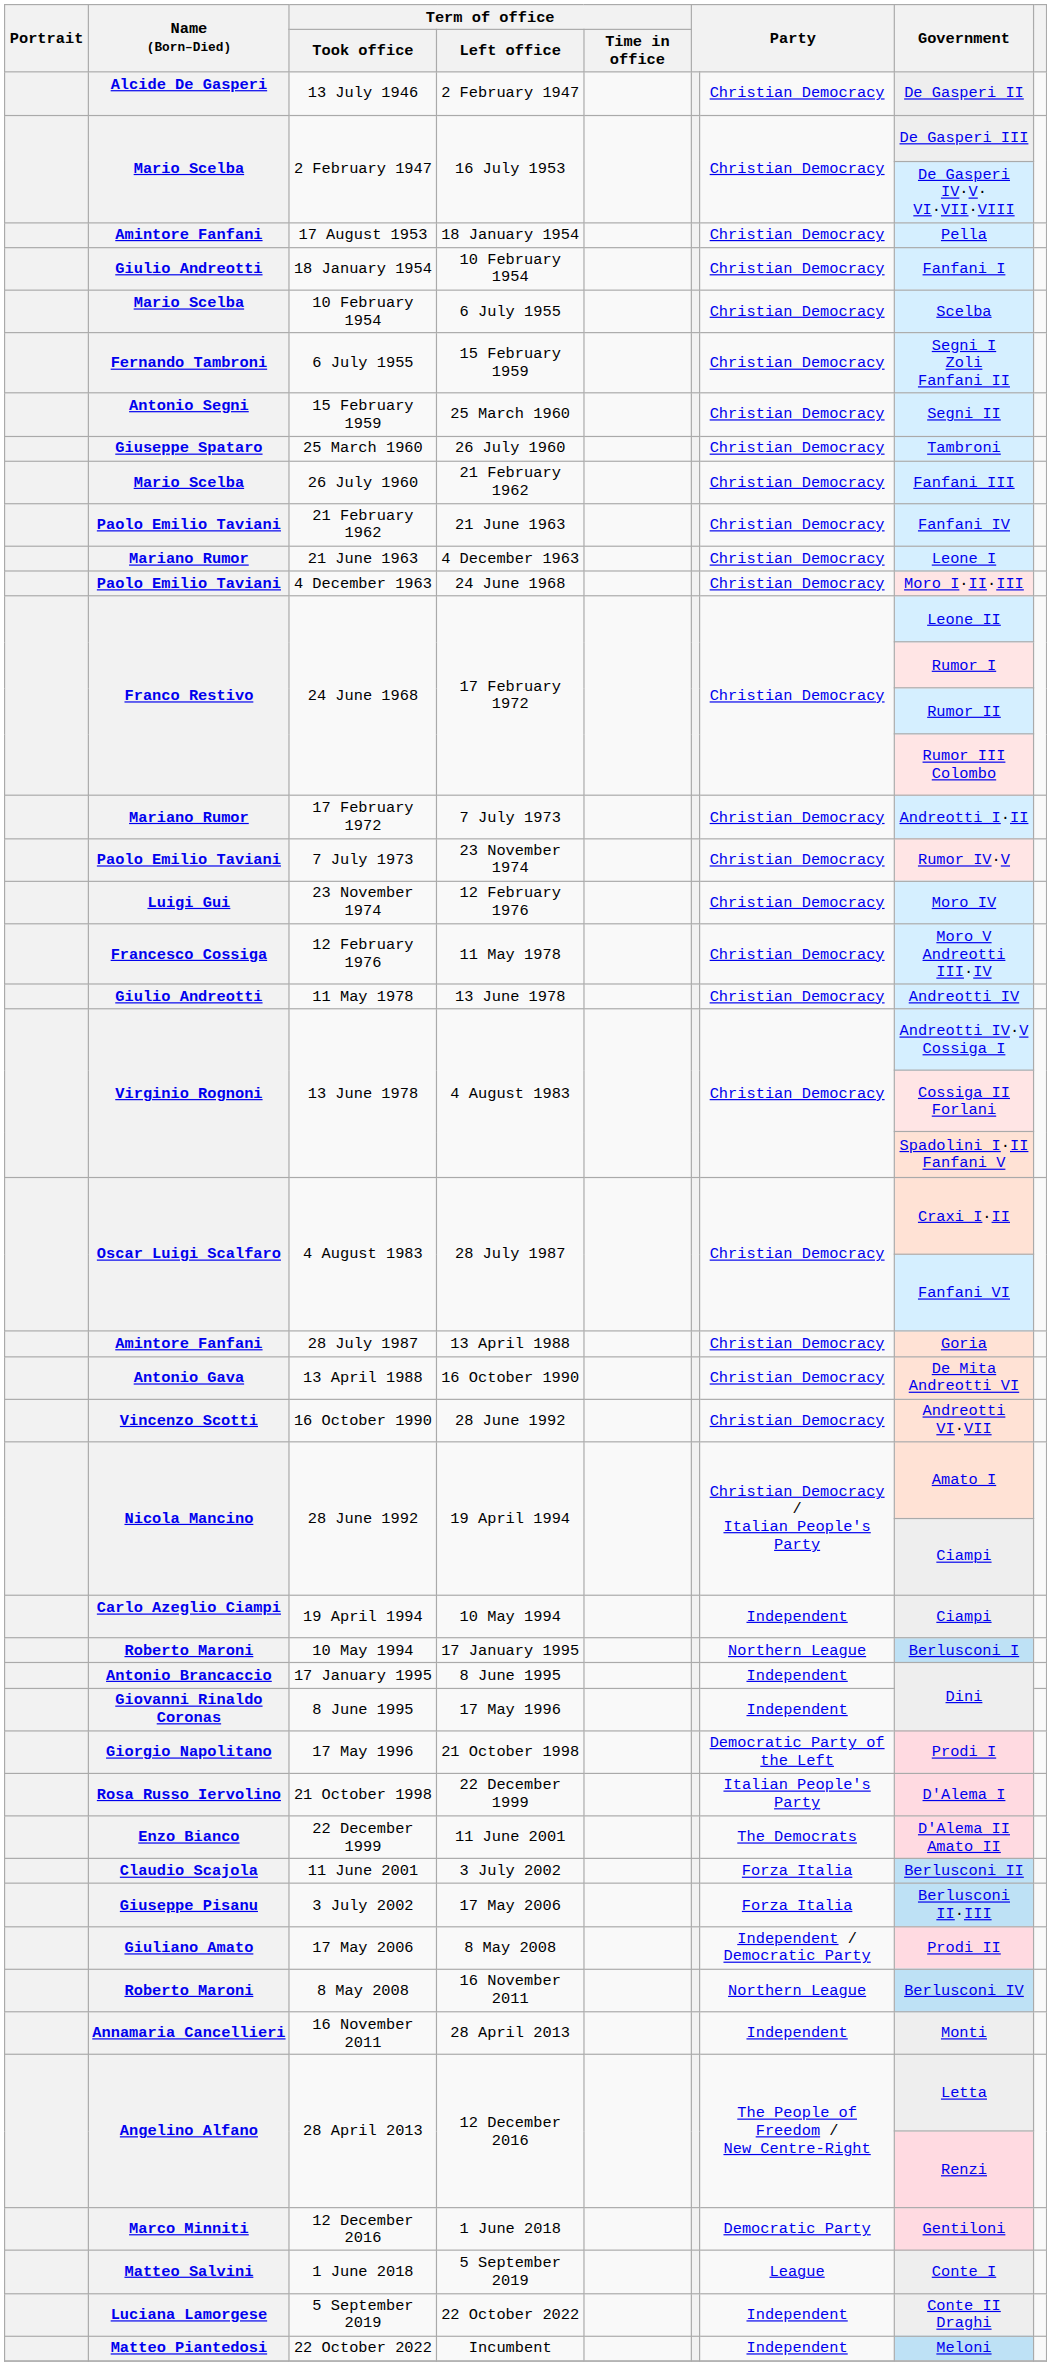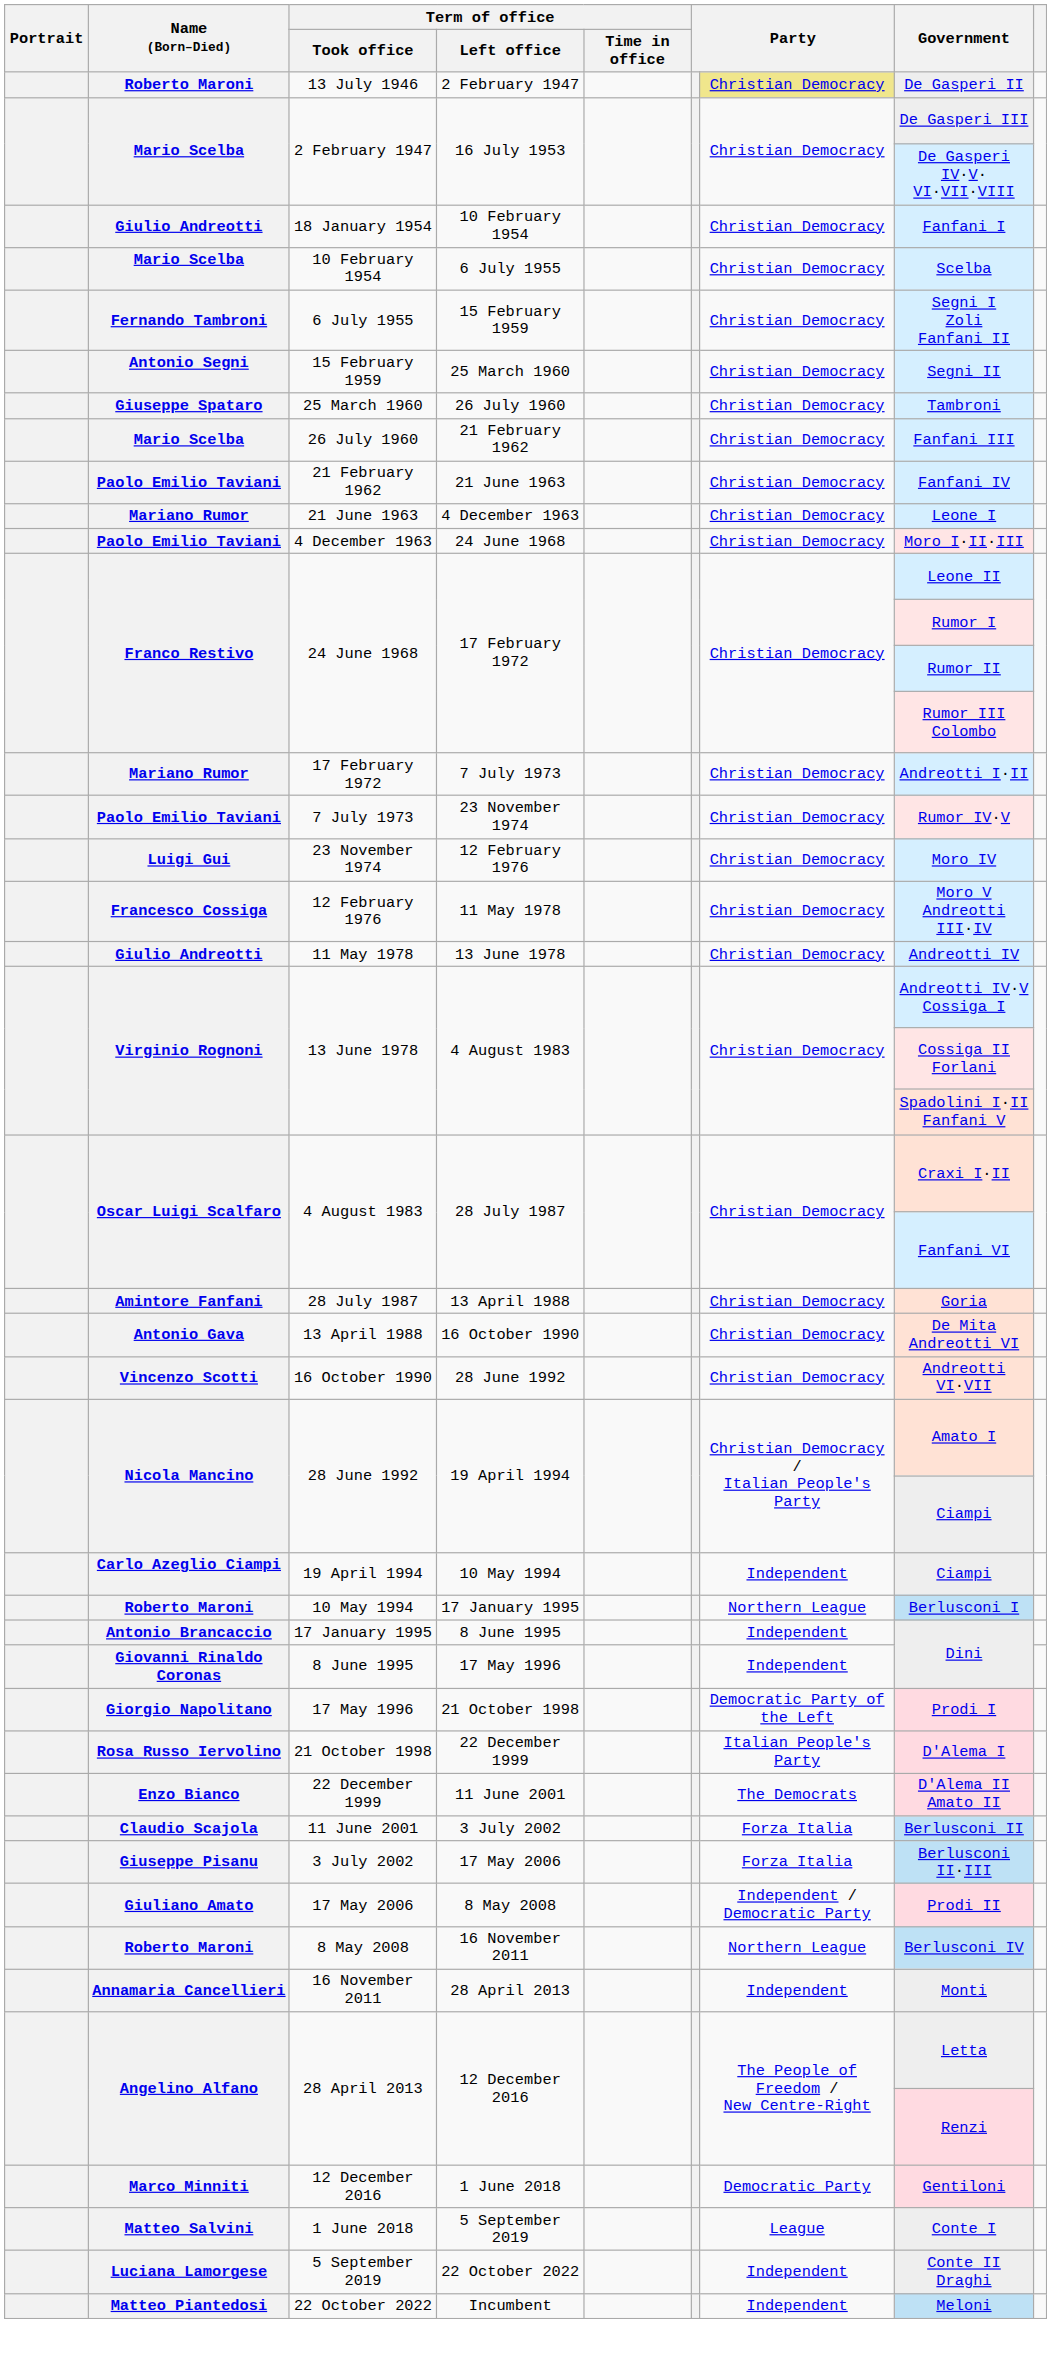(189, 85) Alcide De Gasperi -> (189, 85) Roberto Maroni
(797, 94) no background -> (797, 85) khaki background
- row: (363, 235)
